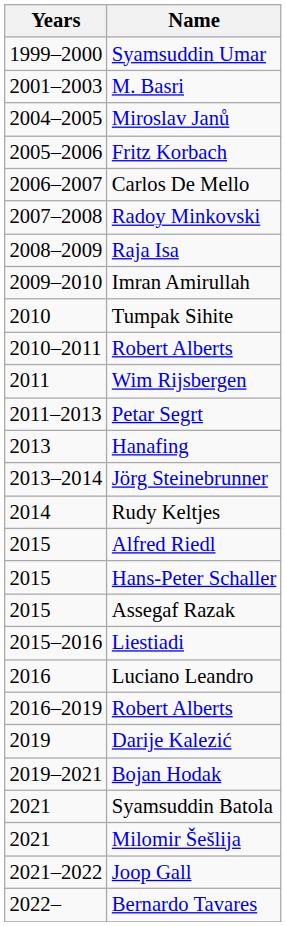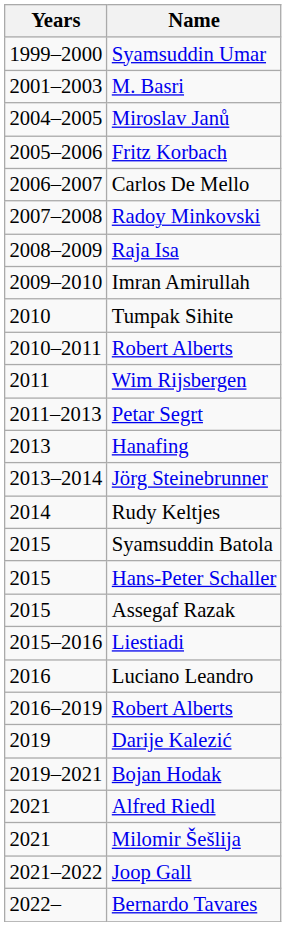(164, 544) Alfred Riedl -> (192, 544) Syamsuddin Batola
(192, 806) Syamsuddin Batola -> (164, 806) Alfred Riedl
